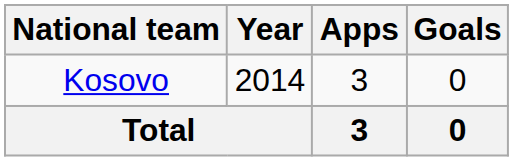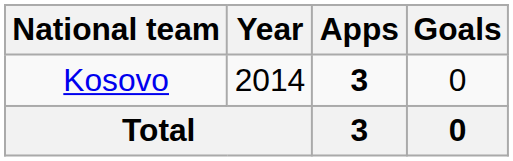(359, 79) normal -> (359, 79) bold
